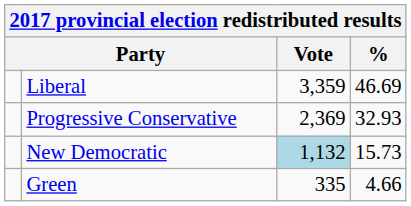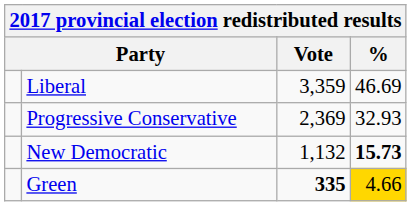(322, 151) lightblue background -> (322, 151) no background
(378, 151) normal -> (378, 151) bold
(330, 184) normal -> (330, 184) bold
(384, 184) no background -> (384, 184) gold background
